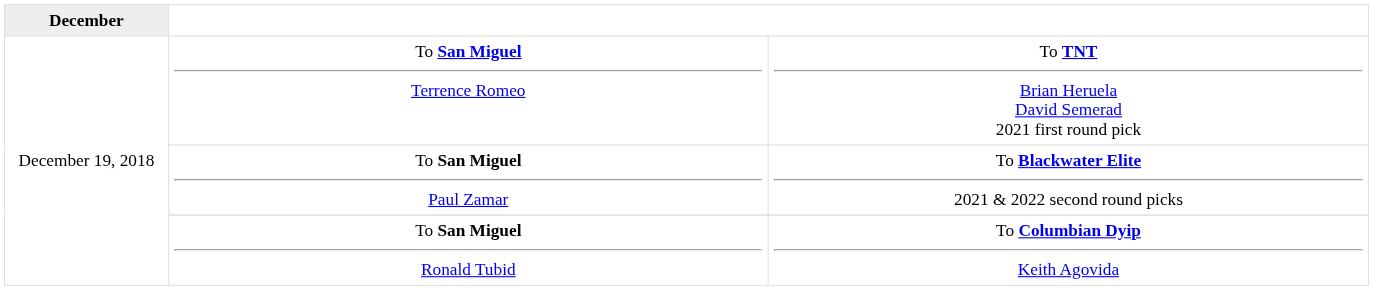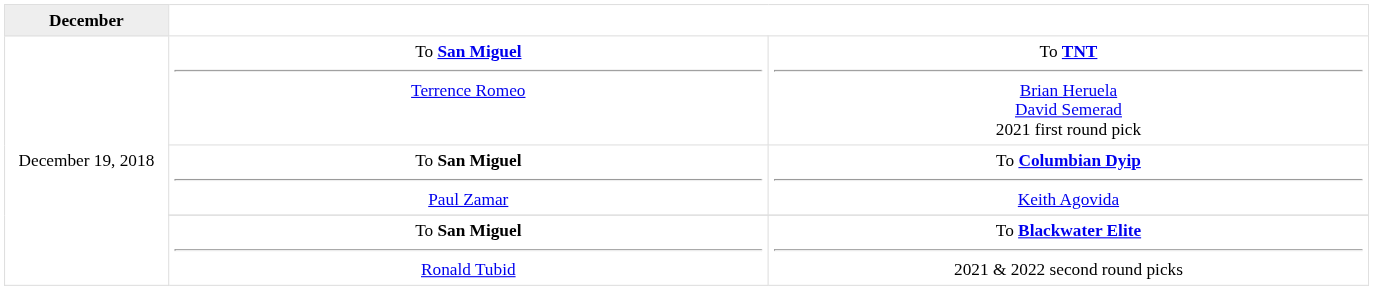(1068, 180) To Blackwater Elite 2021 & 2022 second round picks -> (1068, 180) To Columbian Dyip Keith Agovida
(1068, 250) To Columbian Dyip Keith Agovida -> (1068, 250) To Blackwater Elite 2021 & 2022 second round picks
